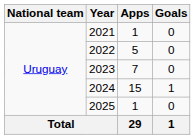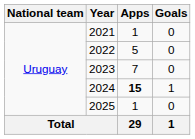(135, 87) normal -> (135, 87) bold
